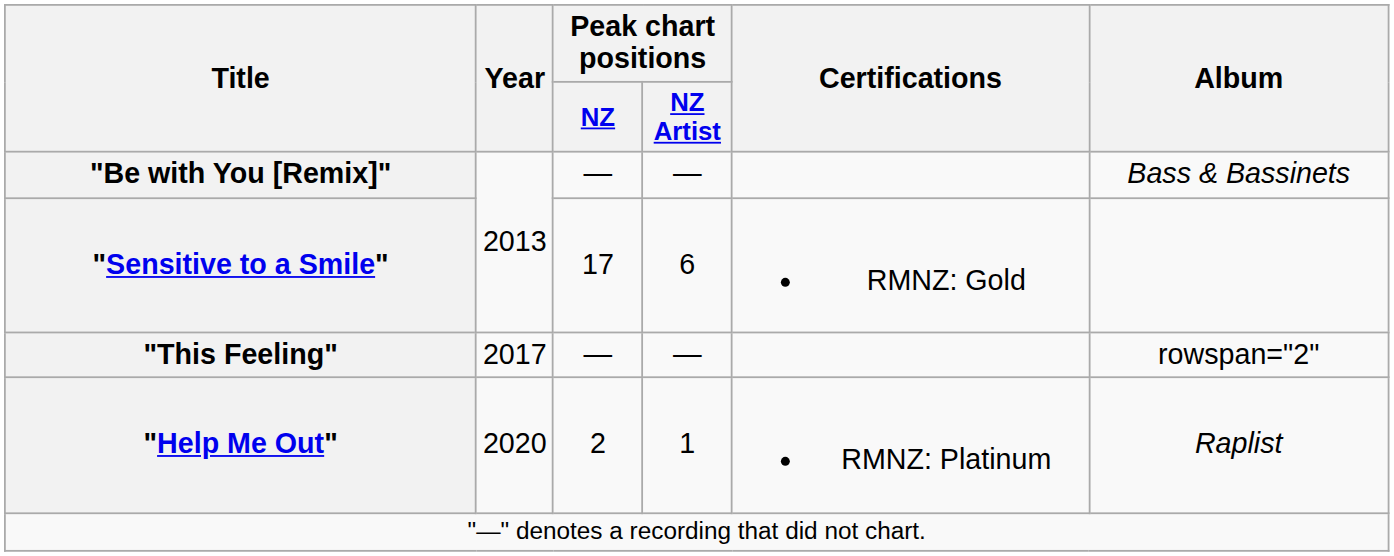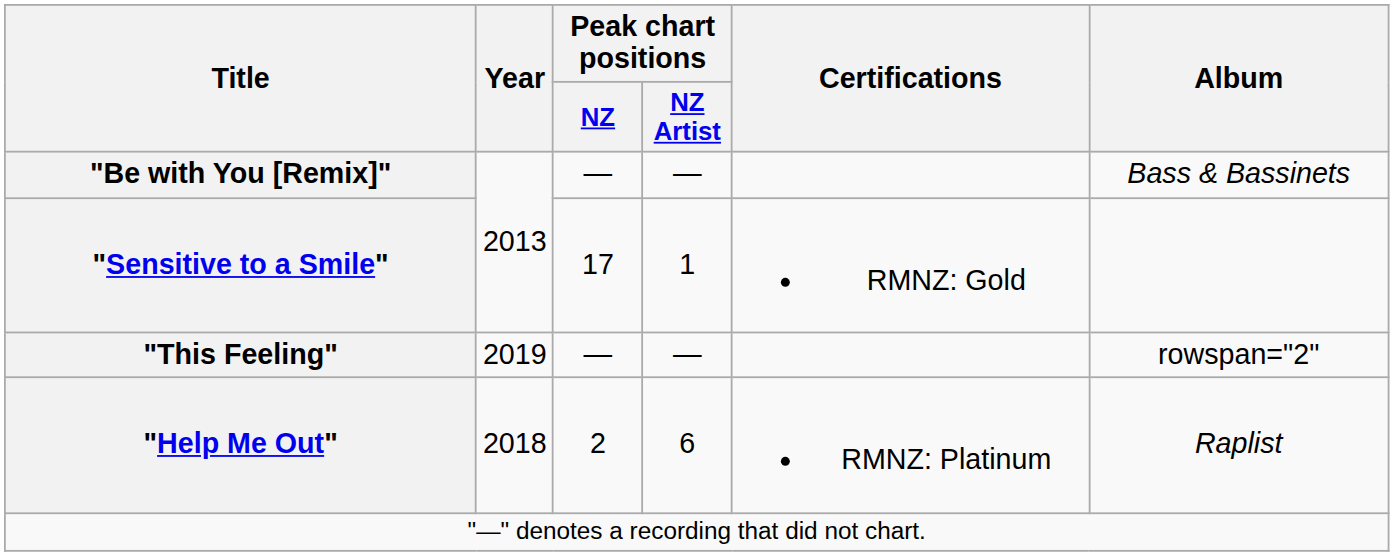(687, 264) 6 -> (687, 264) 1
(515, 354) 2017 -> (515, 354) 2019
(515, 444) 2020 -> (515, 444) 2018
(687, 444) 1 -> (687, 444) 6
